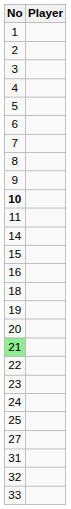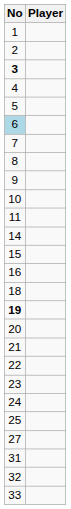(15, 69) normal -> (15, 69) bold
(15, 124) no background -> (15, 124) lightblue background
(15, 198) bold -> (15, 198) normal
(15, 310) normal -> (15, 310) bold
(15, 347) lightgreen background -> (15, 347) no background
